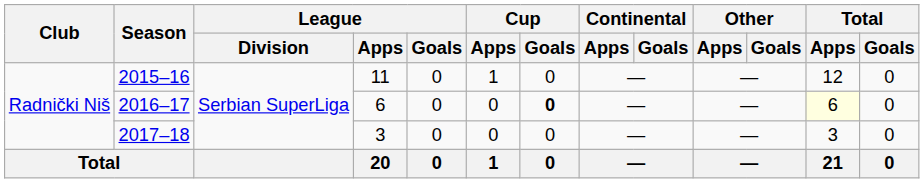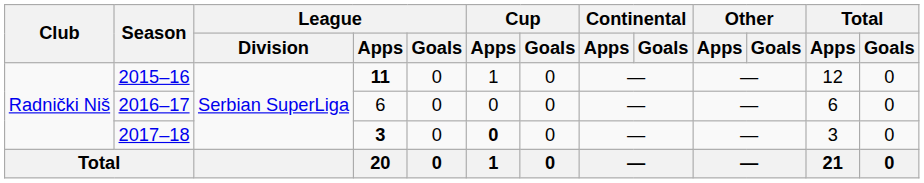(380, 76) normal -> (380, 76) bold
(550, 105) bold -> (550, 105) normal
(833, 105) lightyellow background -> (833, 105) no background
(380, 134) normal -> (380, 134) bold
(493, 134) normal -> (493, 134) bold
